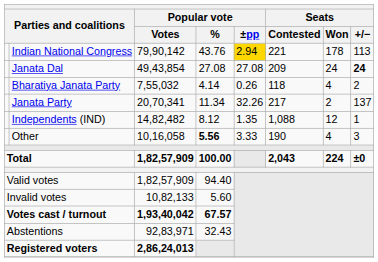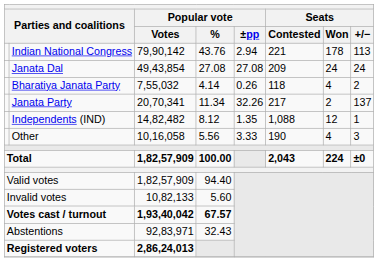(247, 51) gold background -> (247, 51) no background
(359, 68) bold -> (359, 68) normal
(209, 136) bold -> (209, 136) normal
